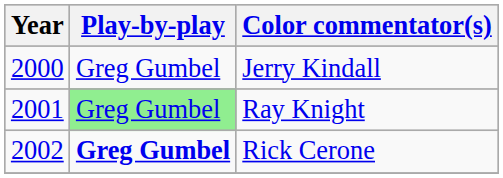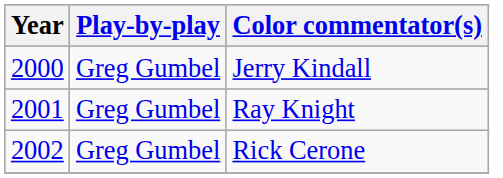(148, 109) lightgreen background -> (148, 109) no background
(153, 151) bold -> (148, 151) normal
